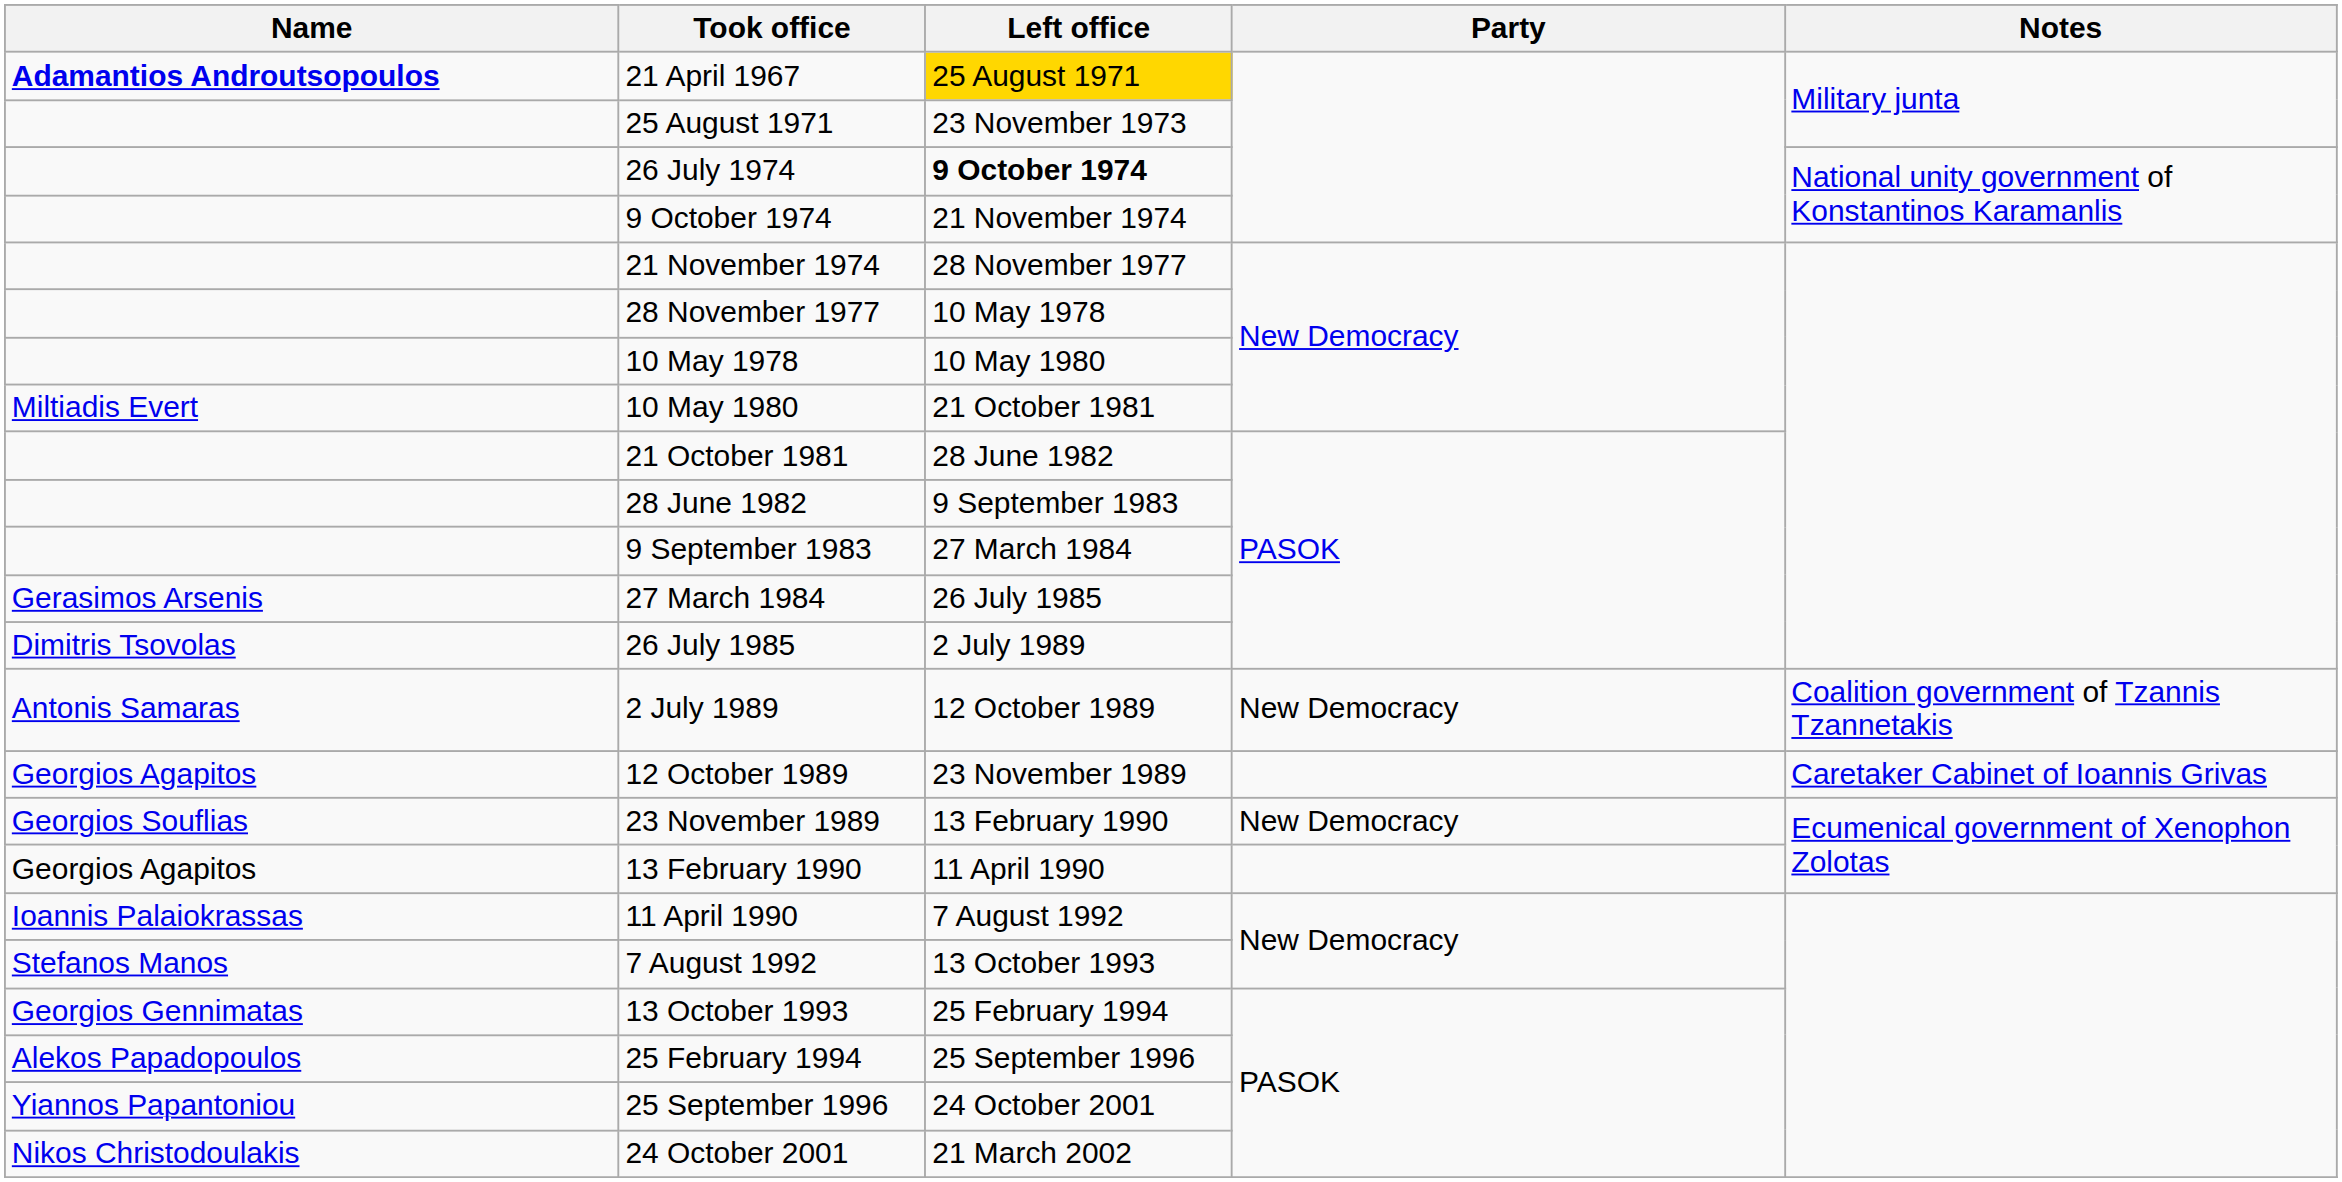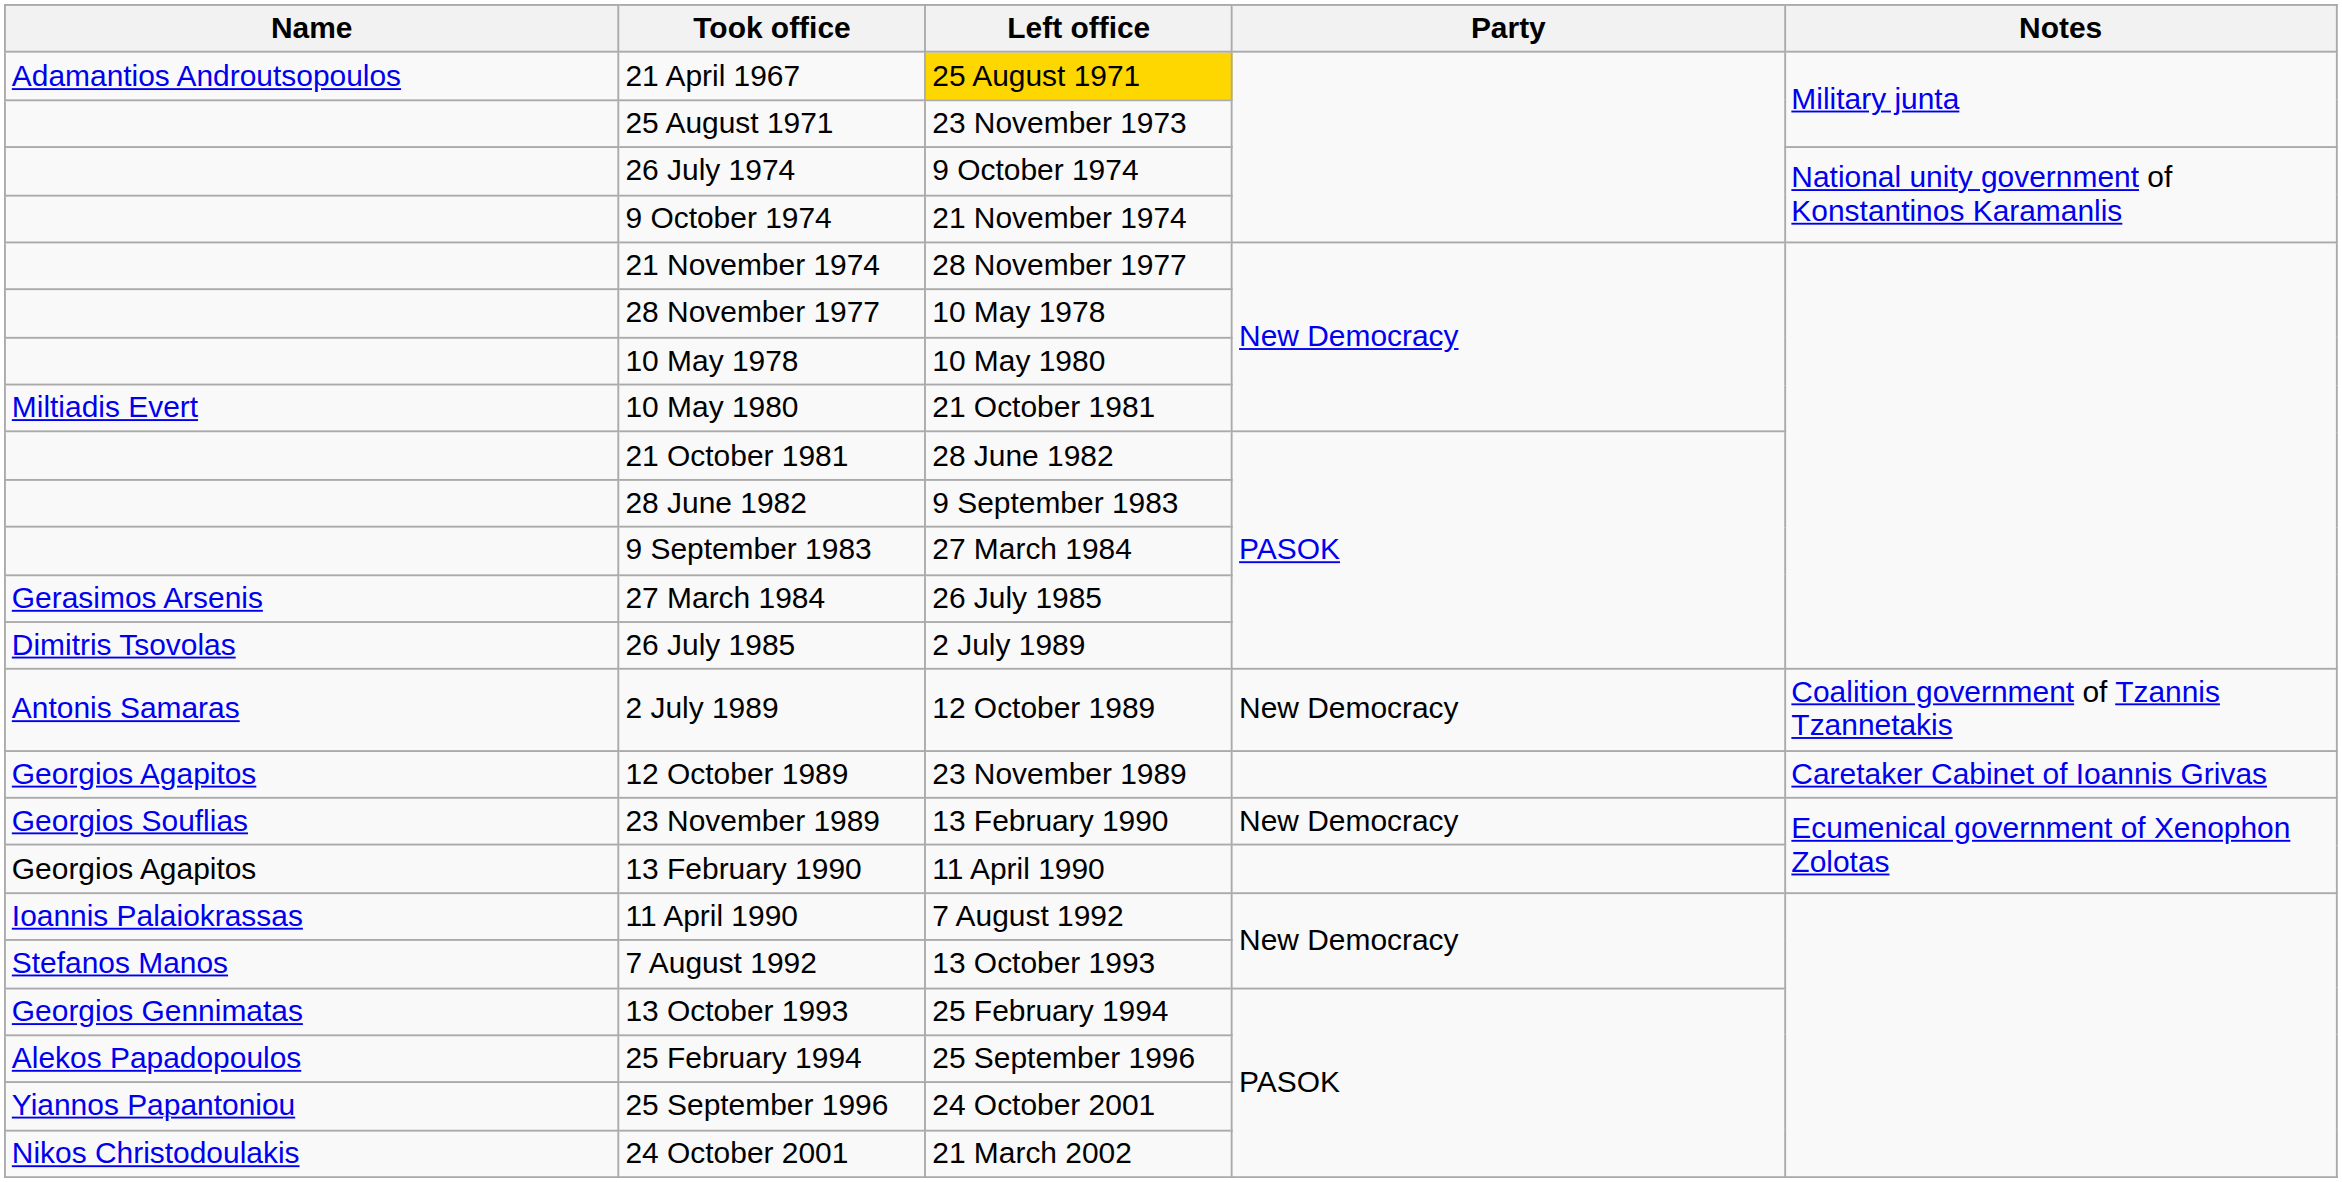(226, 75) bold -> (206, 75) normal
(1040, 170) bold -> (1035, 170) normal
